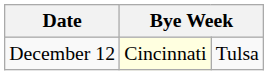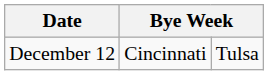(165, 53) lightyellow background -> (165, 53) no background
